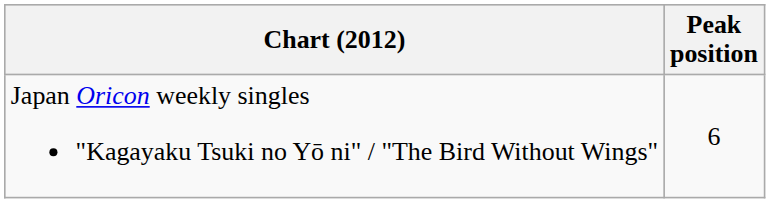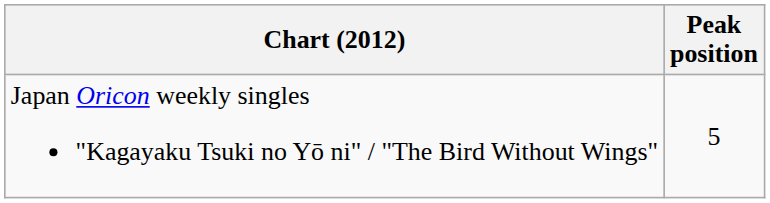(714, 135) 6 -> (714, 135) 5
